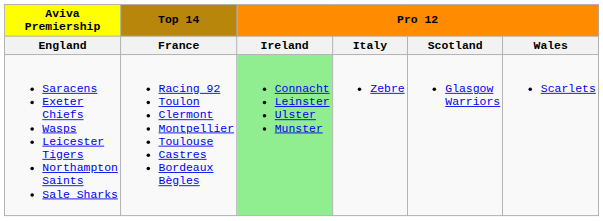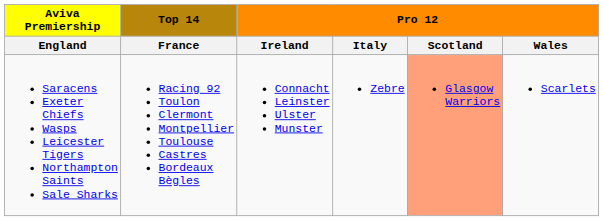(285, 109) lightgreen background -> (285, 109) no background
(455, 95) no background -> (455, 95) lightsalmon background
